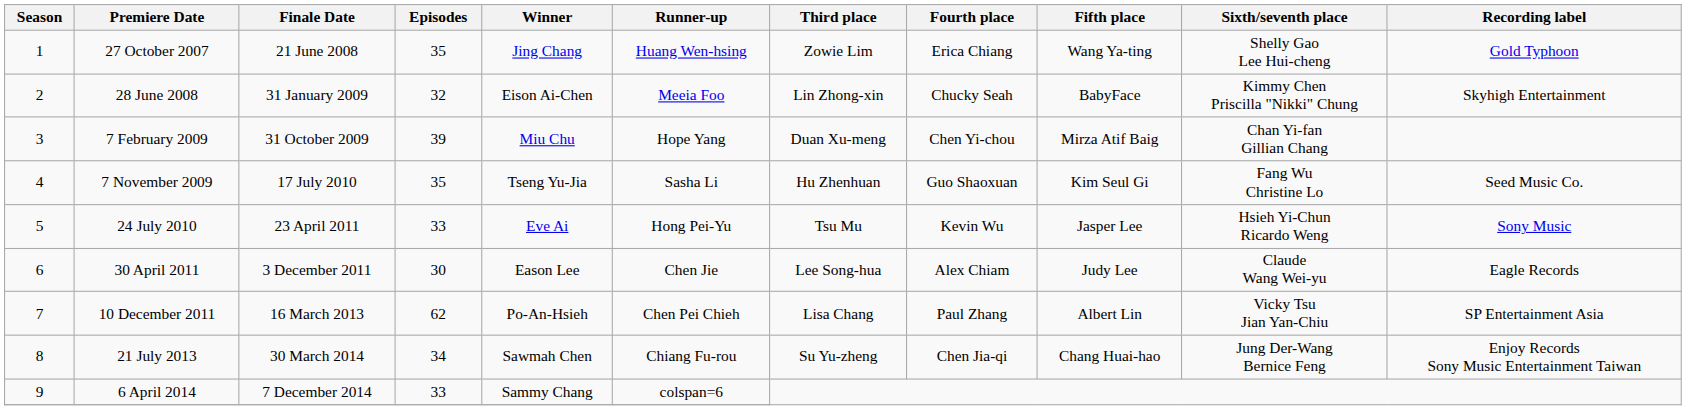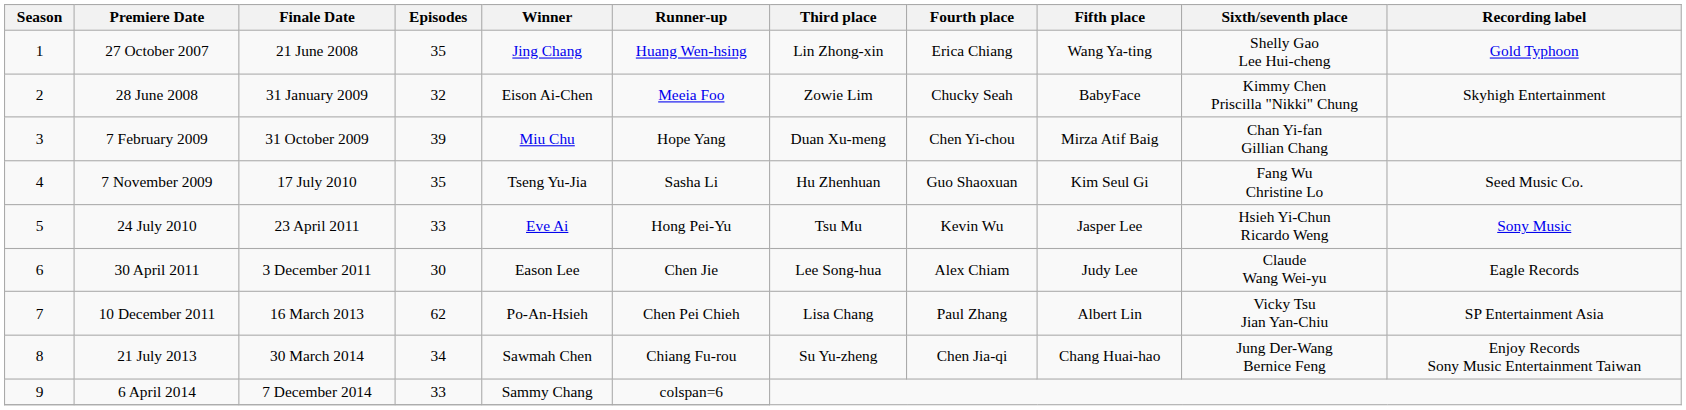(838, 52) Zowie Lim -> (838, 52) Lin Zhong-xin
(838, 95) Lin Zhong-xin -> (838, 95) Zowie Lim
